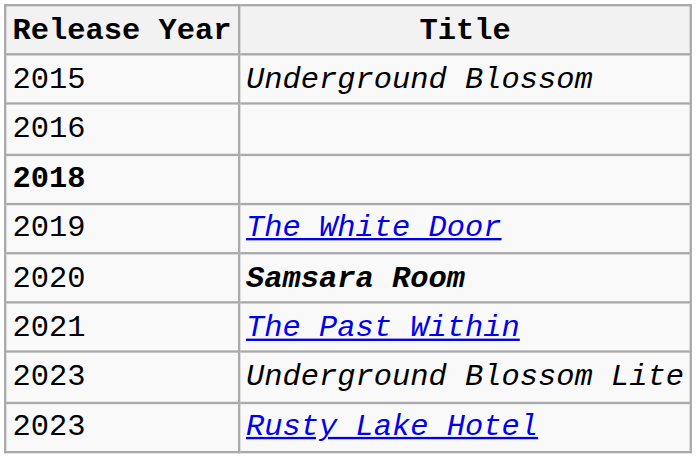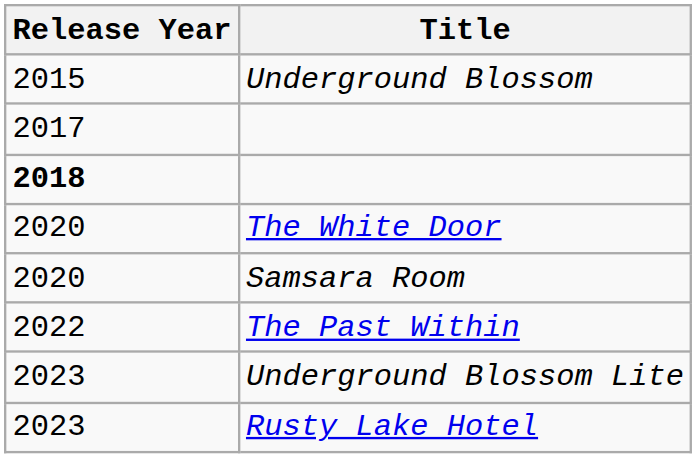(49, 129) 2016 -> (49, 129) 2017
(49, 228) 2019 -> (49, 228) 2020
(356, 278) bold -> (356, 278) normal
(49, 327) 2021 -> (49, 327) 2022
